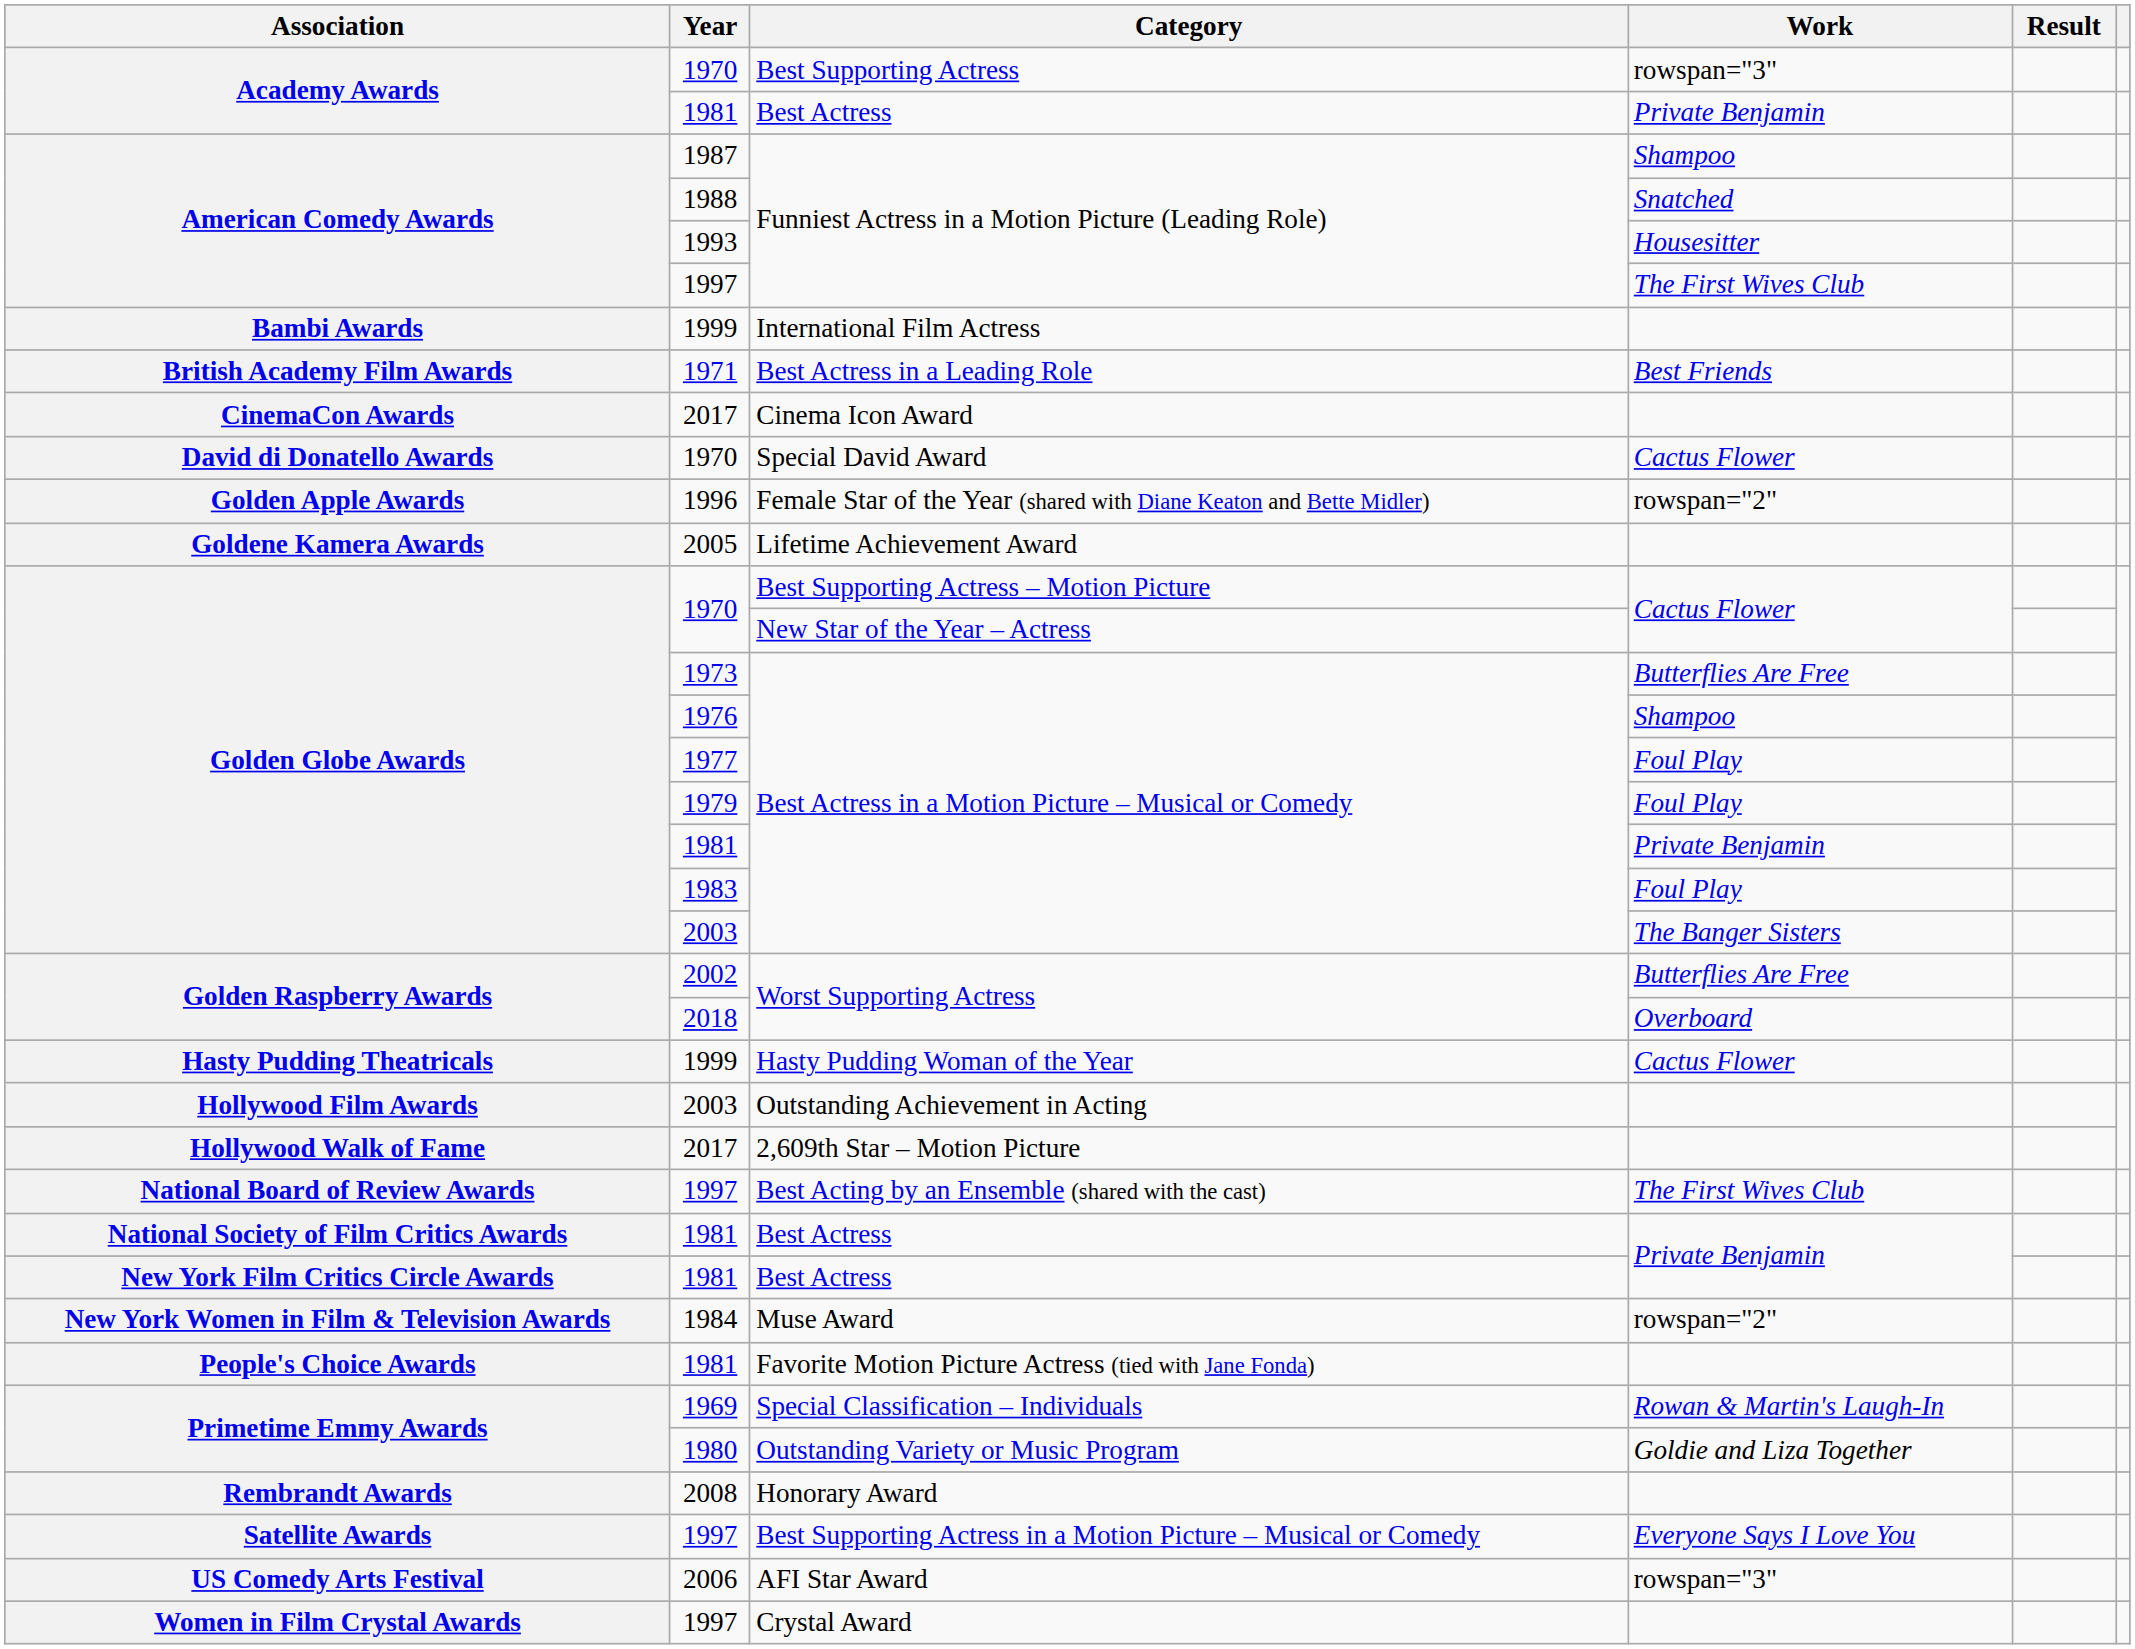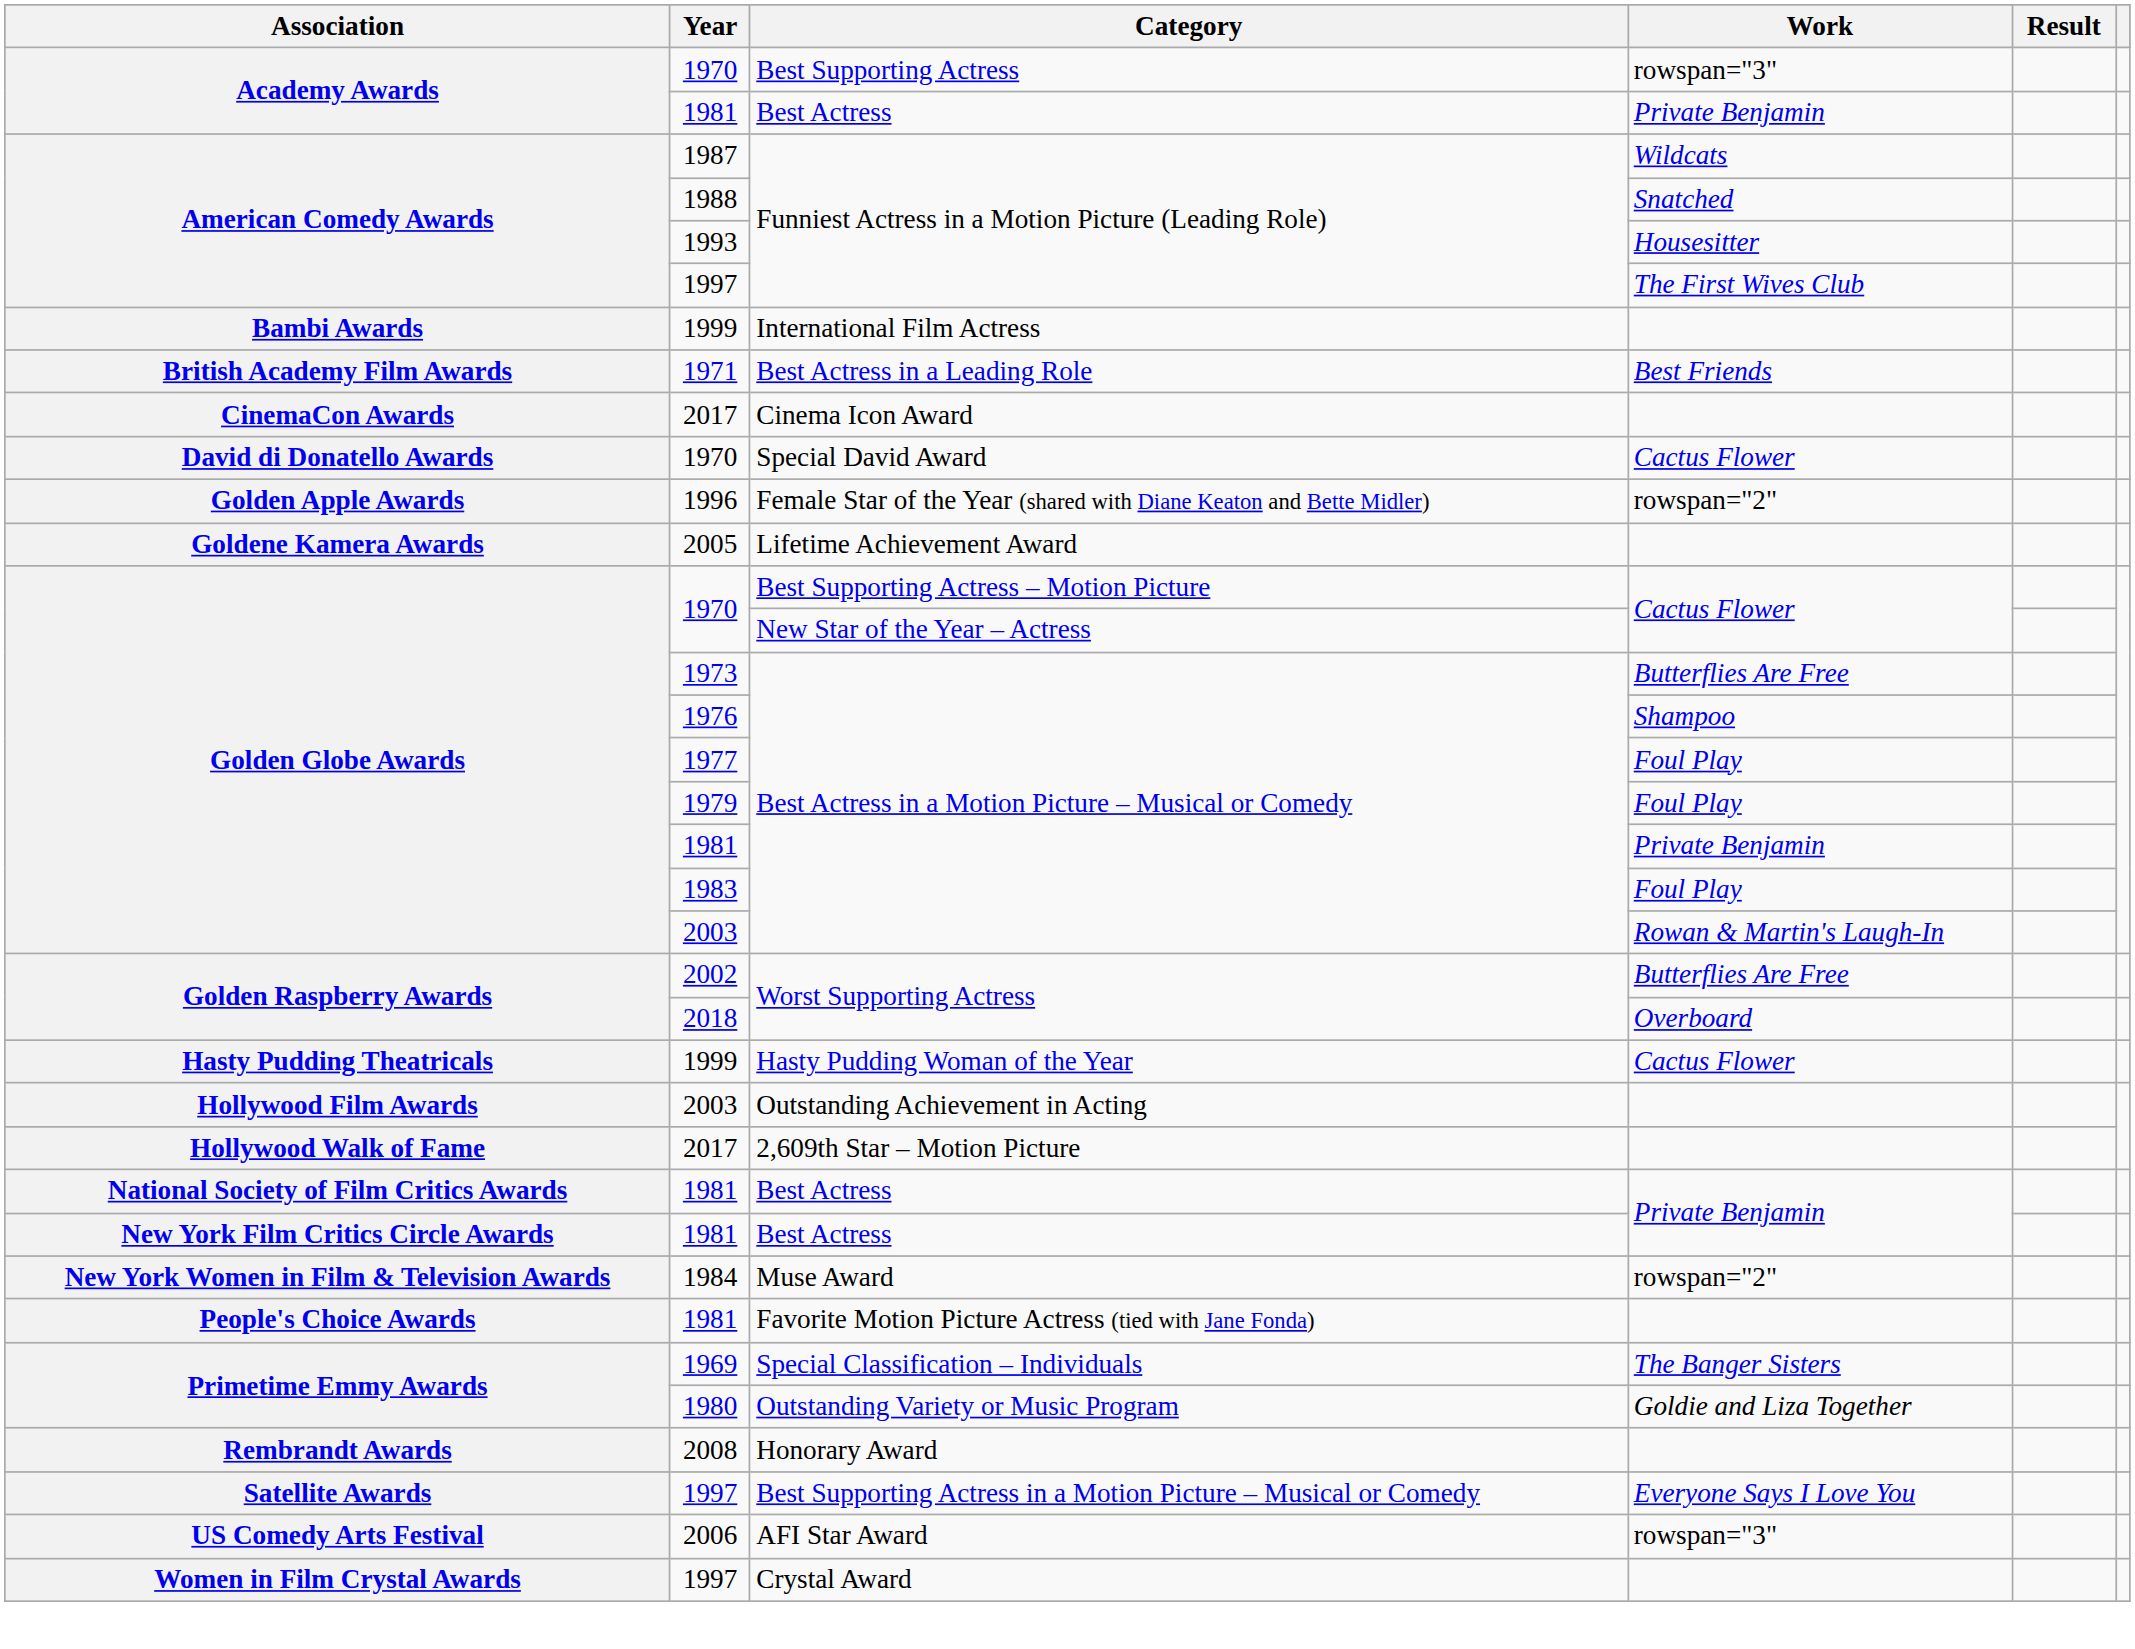(1684, 155) Shampoo -> (1681, 155) Wildcats
(1737, 931) The Banger Sisters -> (1789, 931) Rowan & Martin's Laugh-In
- row: (710, 1190)
(1789, 1406) Rowan & Martin's Laugh-In -> (1737, 1363) The Banger Sisters
